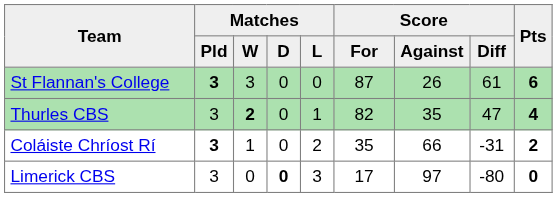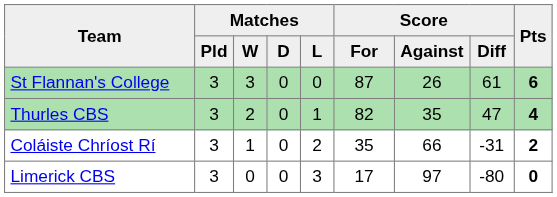(214, 82) bold -> (214, 82) normal
(250, 114) bold -> (250, 114) normal
(214, 145) bold -> (214, 145) normal
(284, 176) bold -> (284, 176) normal
